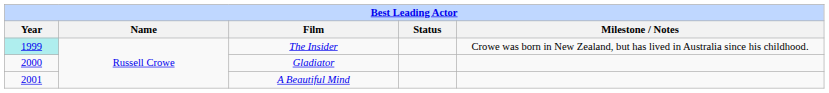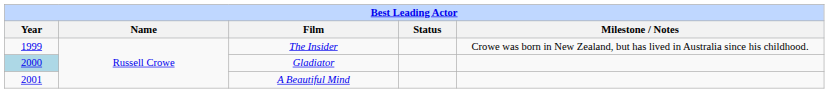(32, 46) paleturquoise background -> (32, 46) no background
(32, 63) no background -> (32, 63) lightblue background
